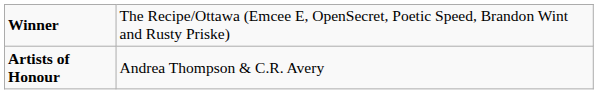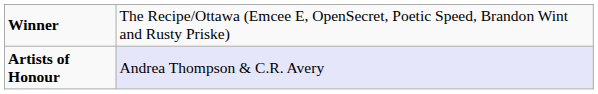(222, 67) no background -> (222, 67) lavender background
